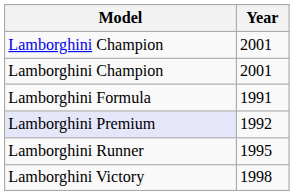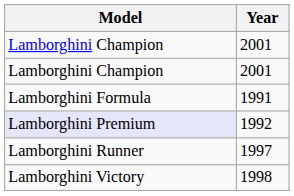(256, 151) 1995 -> (256, 151) 1997
